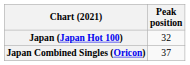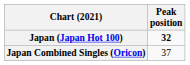(166, 38) normal -> (166, 38) bold
